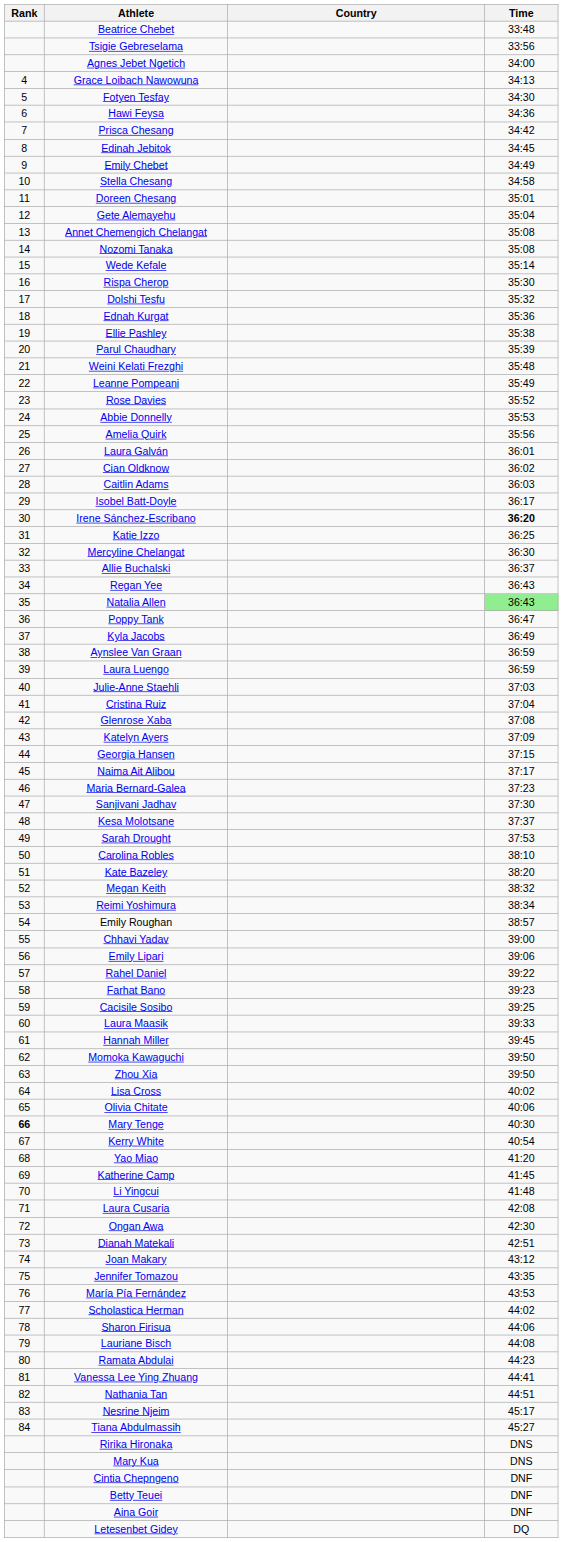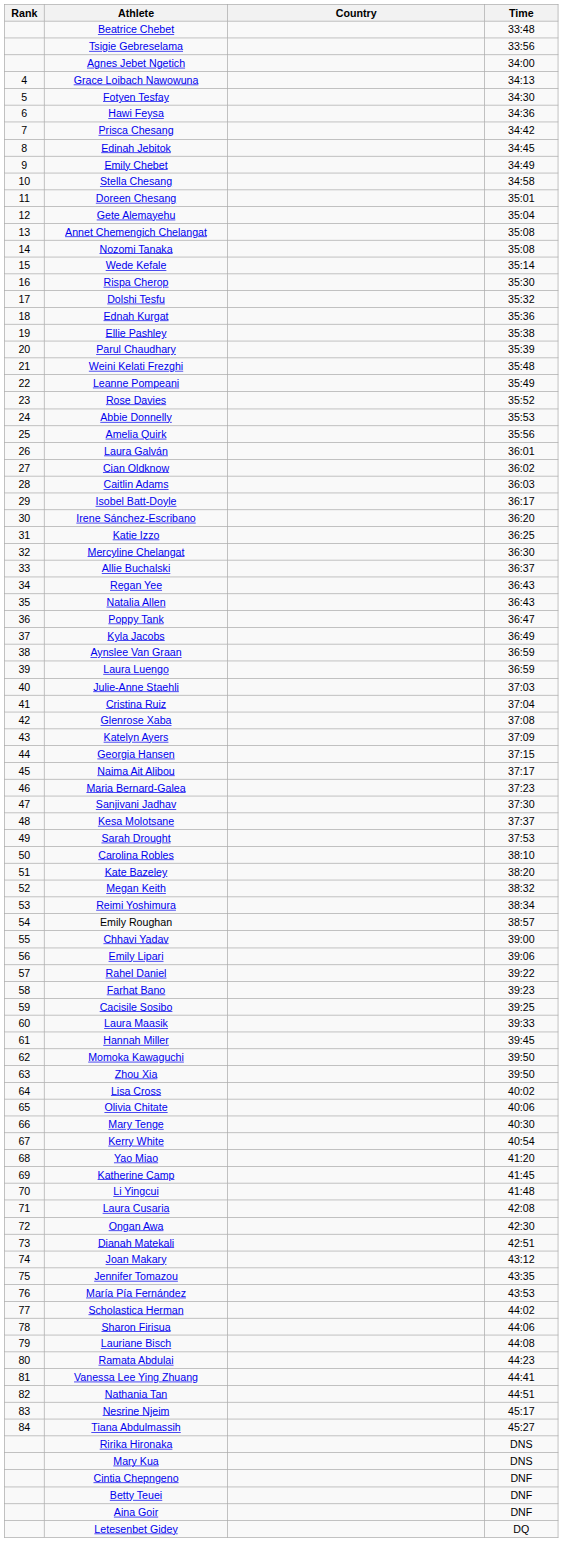(521, 518) bold -> (521, 518) normal
(521, 602) lightgreen background -> (521, 602) no background
(24, 1125) bold -> (24, 1125) normal
